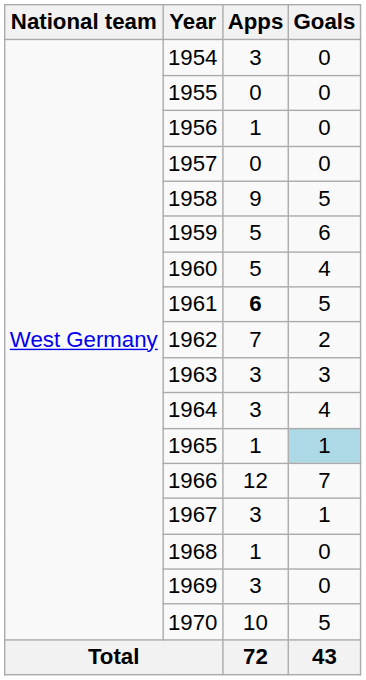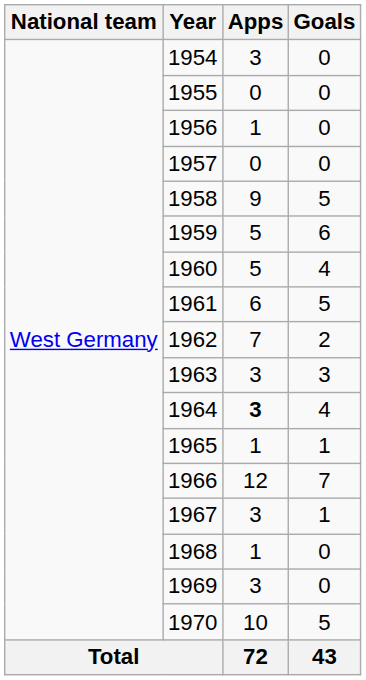(256, 304) bold -> (256, 304) normal
(256, 410) normal -> (256, 410) bold
(324, 445) lightblue background -> (324, 445) no background
